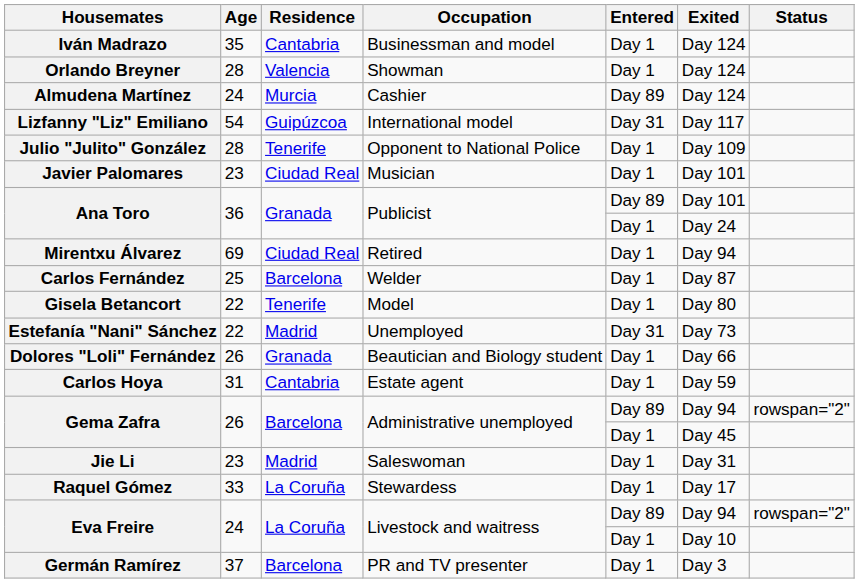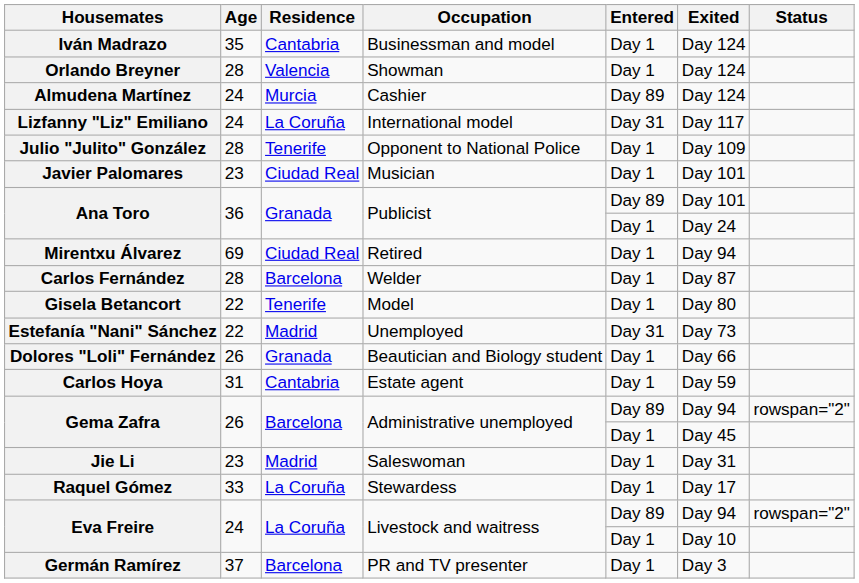(234, 122) 54 -> (234, 122) 24
(306, 122) Guipúzcoa -> (305, 122) La Coruña
(234, 278) 25 -> (234, 278) 28
